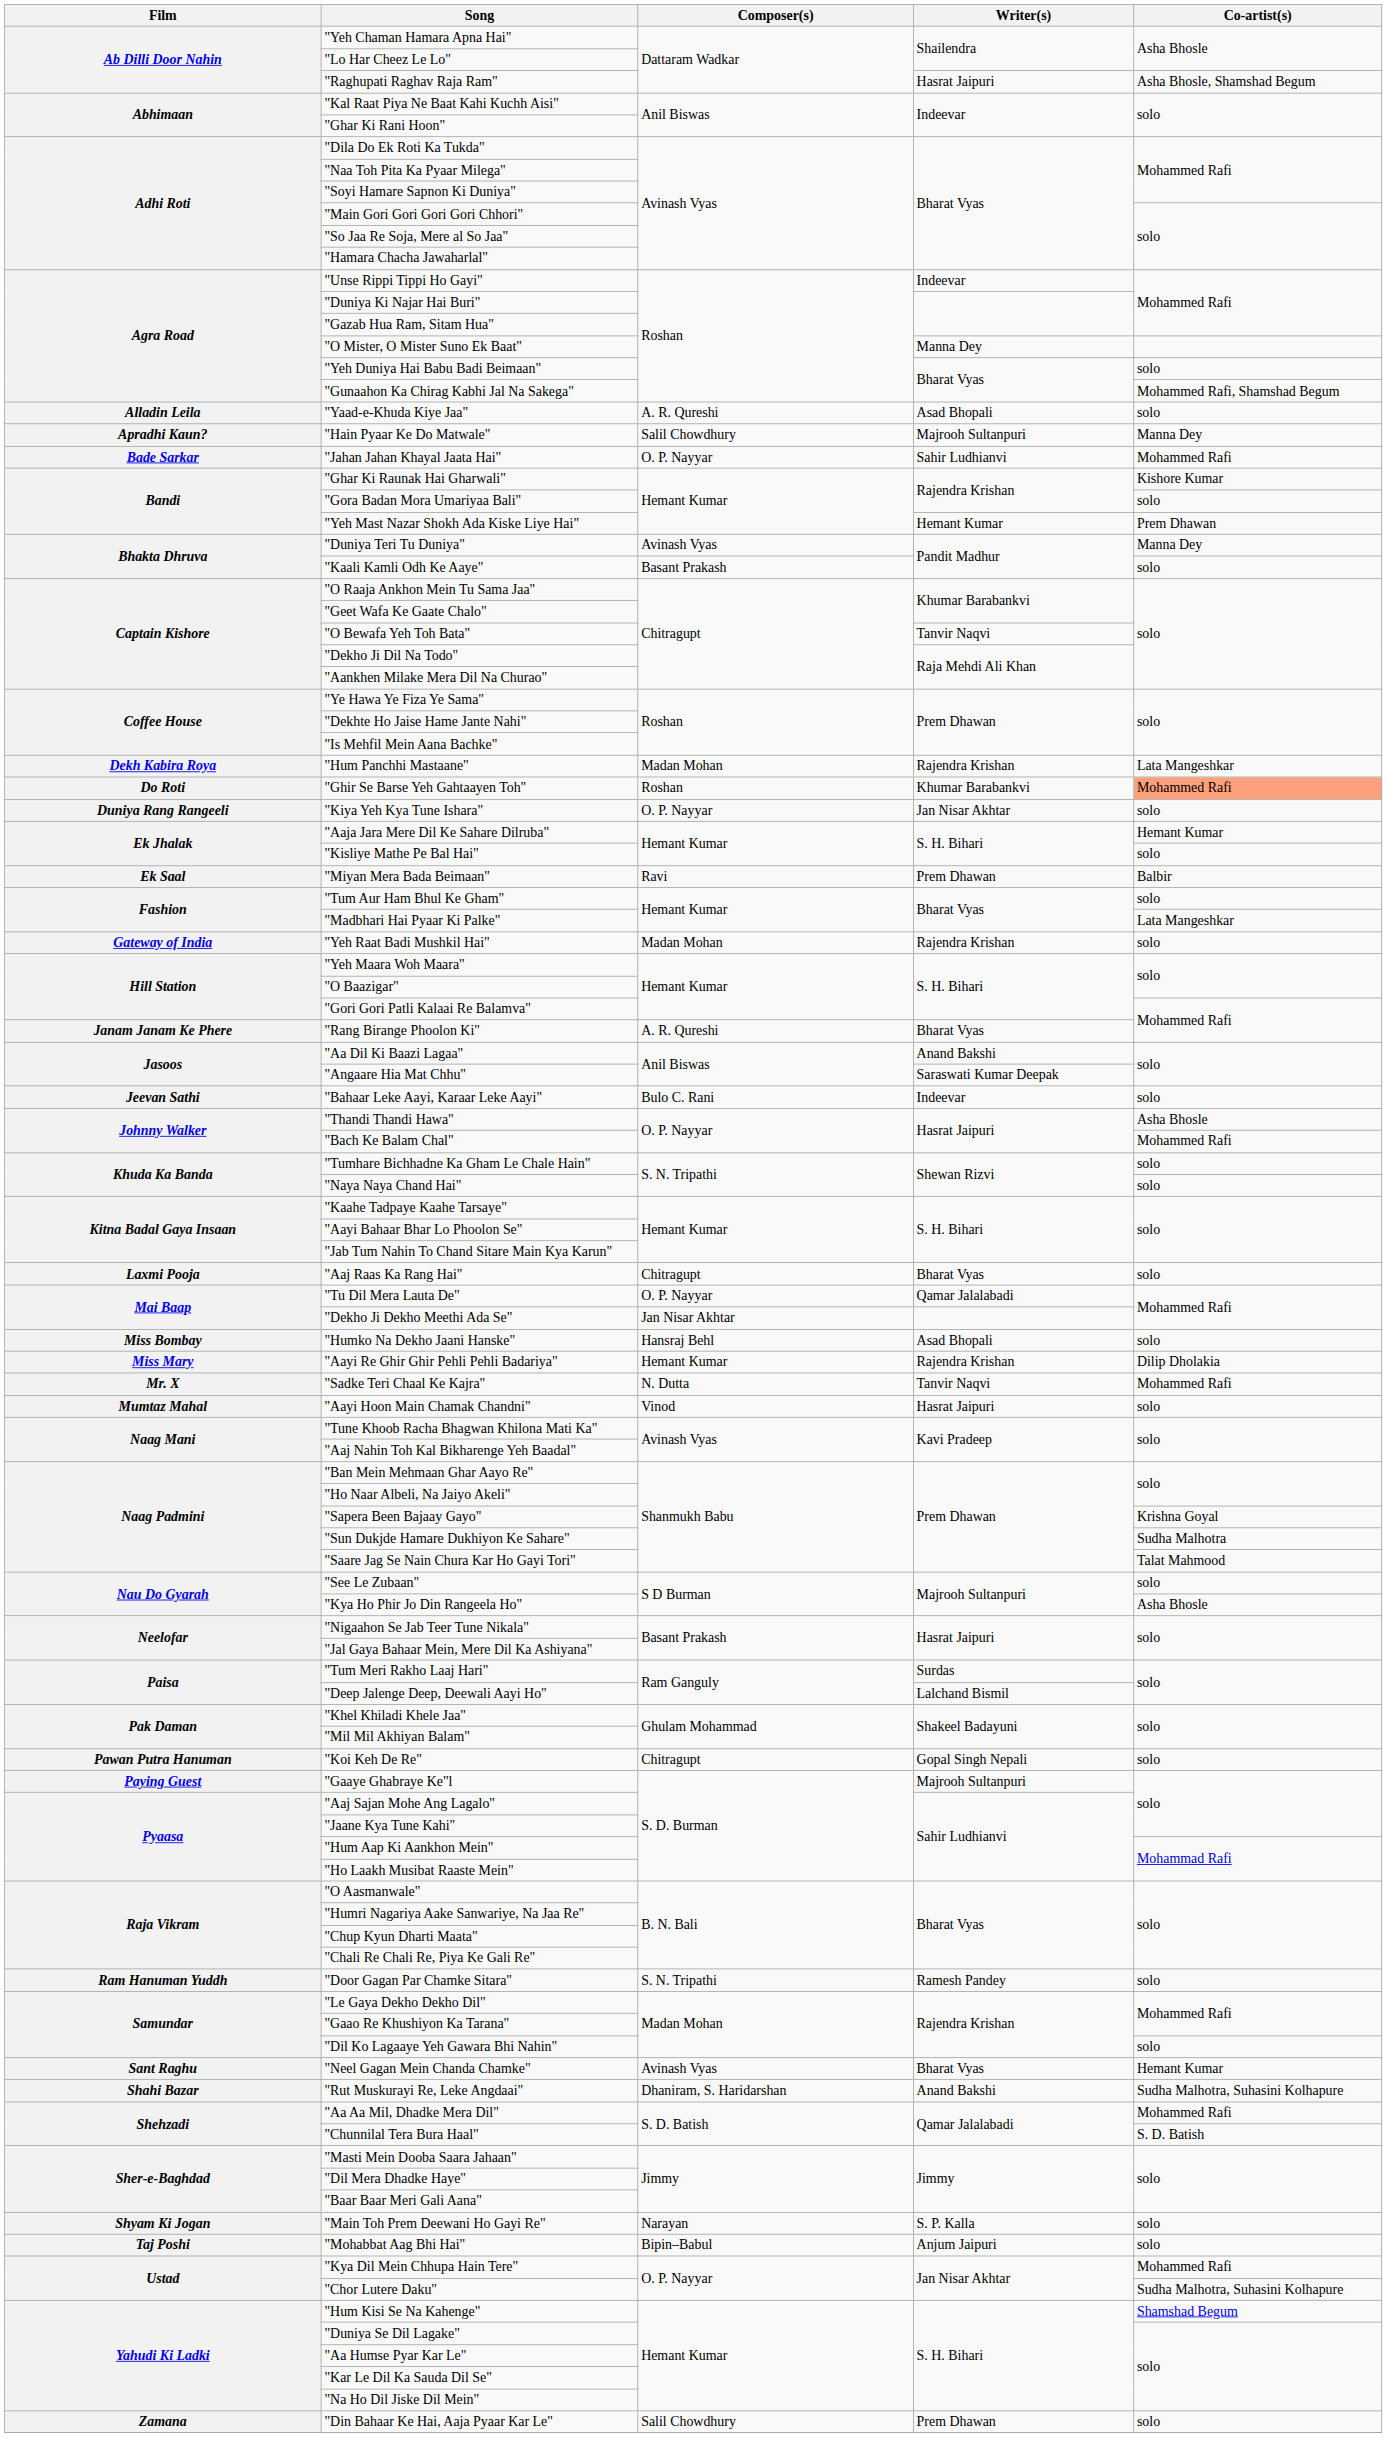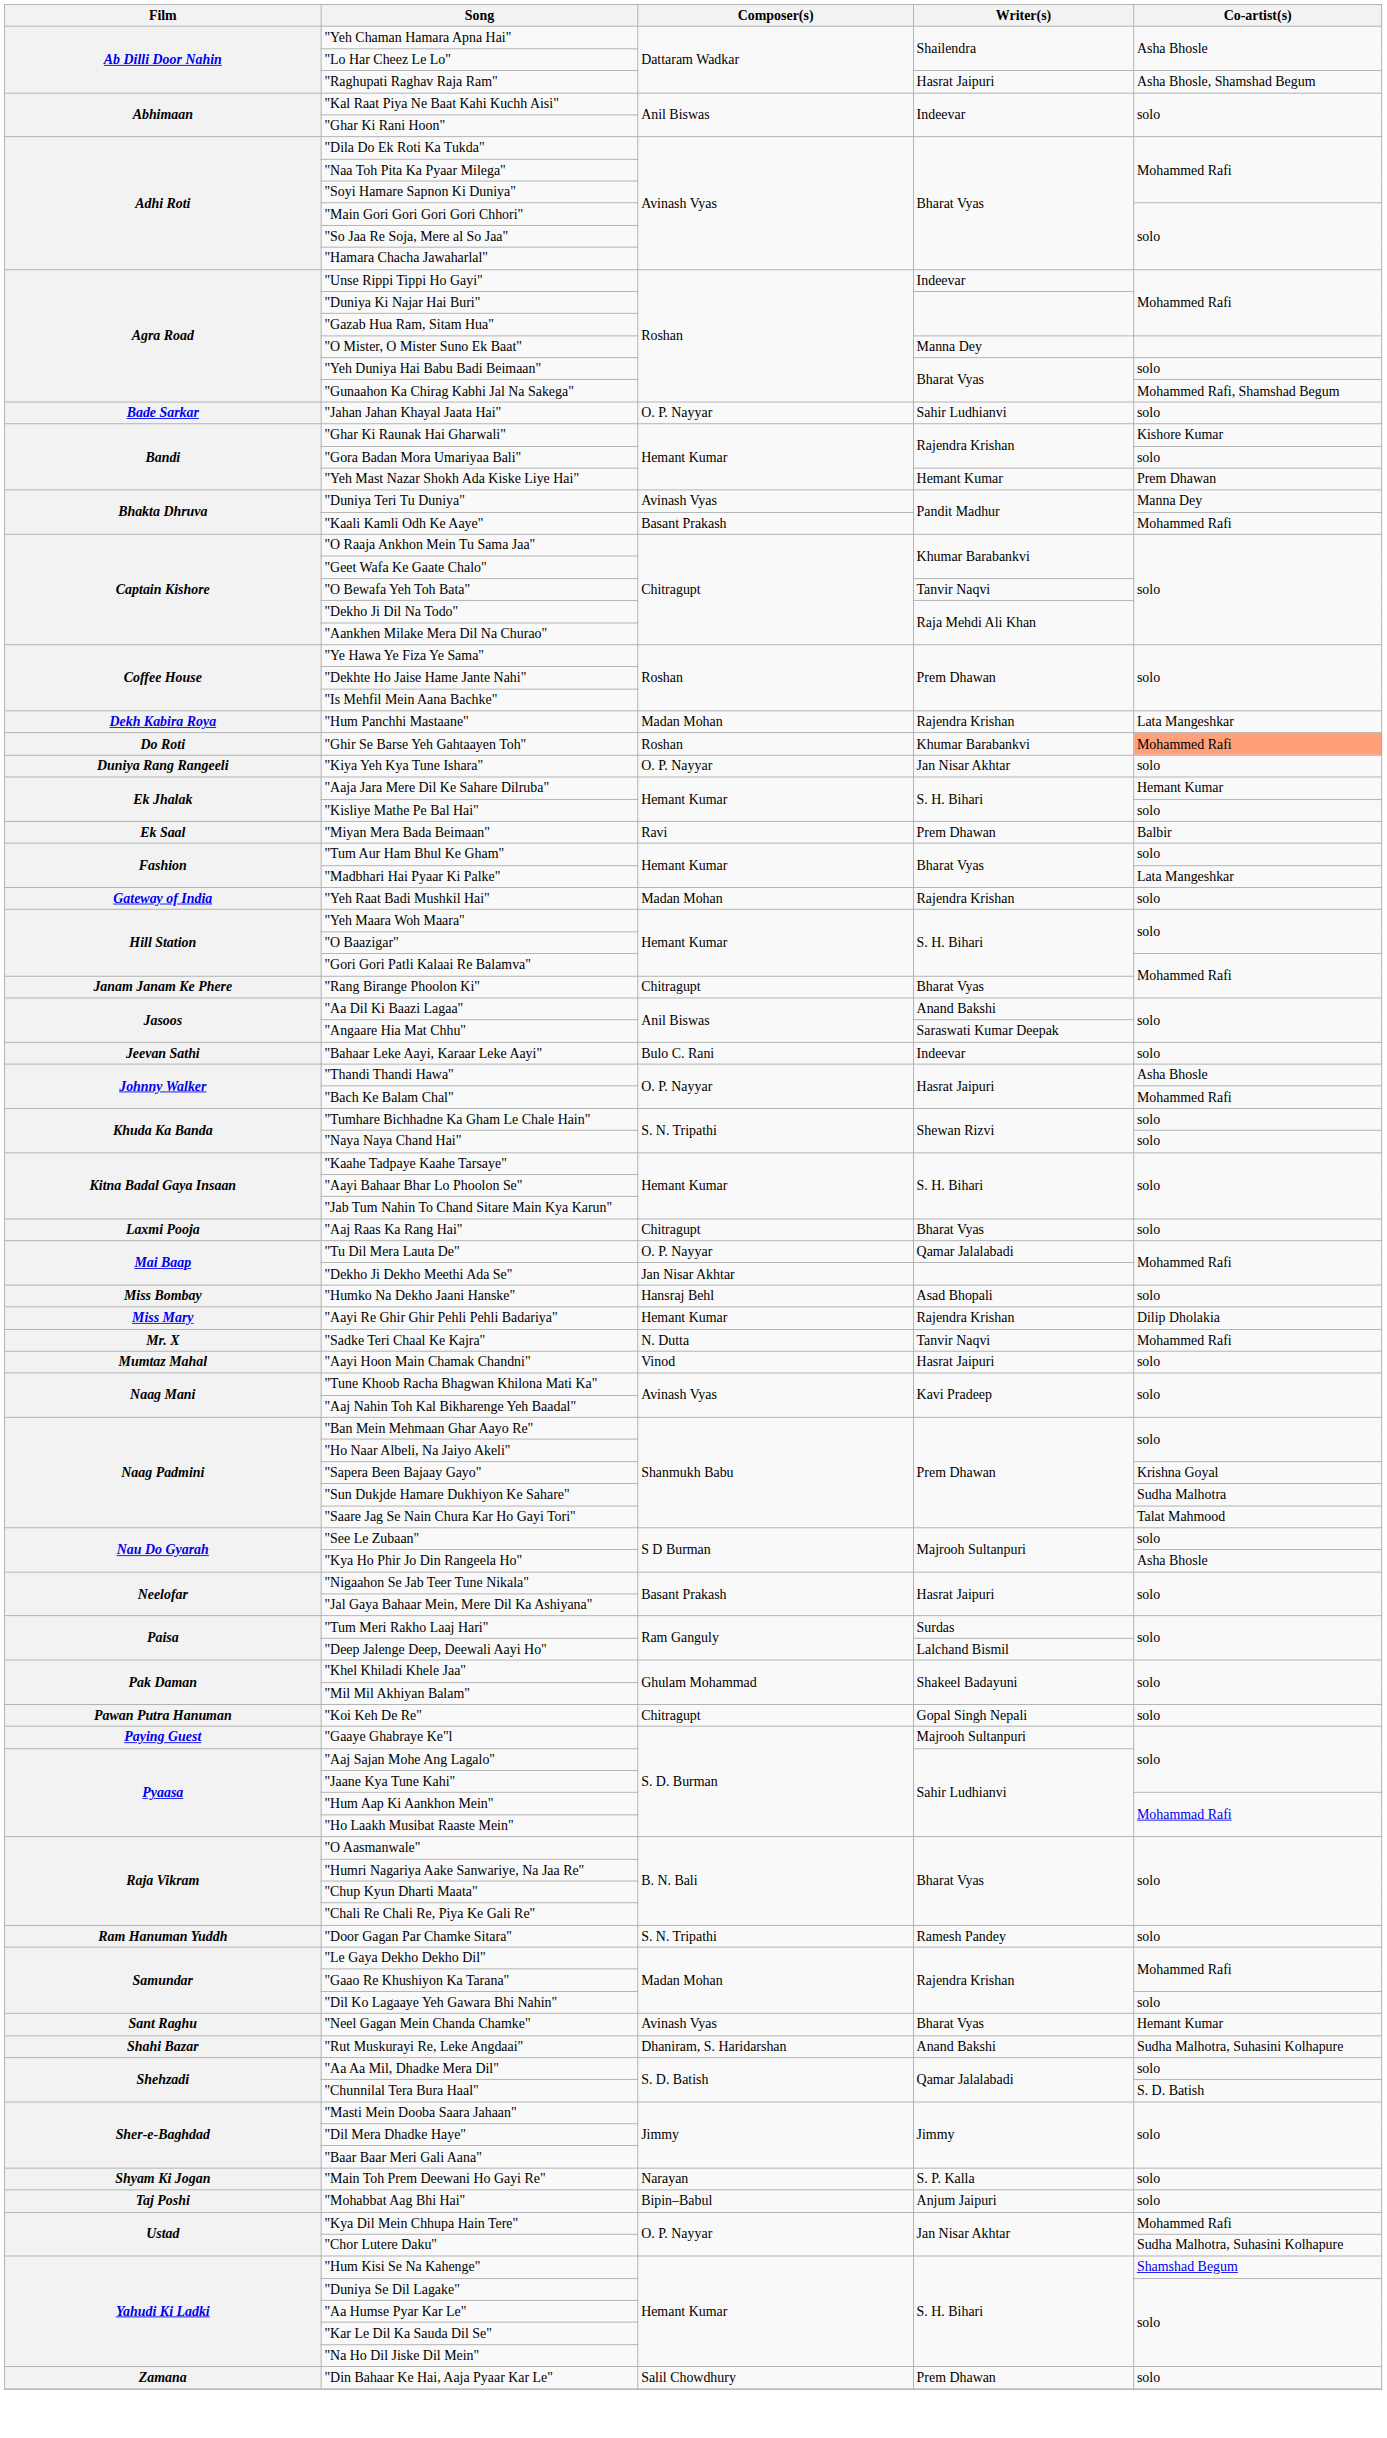- row: (396, 412)
- row: (407, 434)
(1184, 457) Mohammed Rafi -> (1149, 412) solo
(1149, 567) solo -> (1184, 523) Mohammed Rafi
(680, 1031) A. R. Qureshi -> (671, 986) Chitragupt
(1184, 2112) Mohammed Rafi -> (1149, 2068) solo
